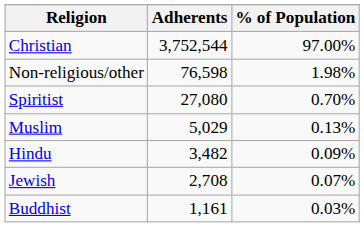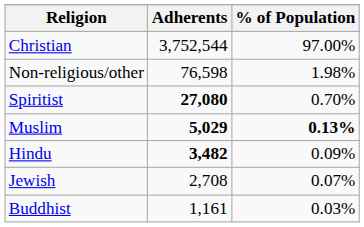(204, 99) normal -> (204, 99) bold
(208, 126) normal -> (208, 126) bold
(333, 126) normal -> (332, 126) bold
(208, 153) normal -> (208, 153) bold
